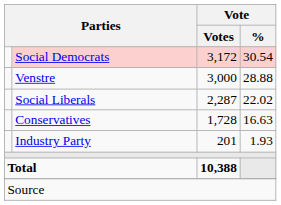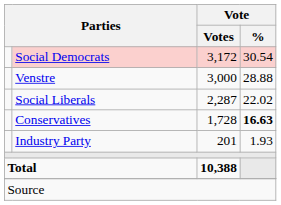(258, 120) normal -> (258, 120) bold
